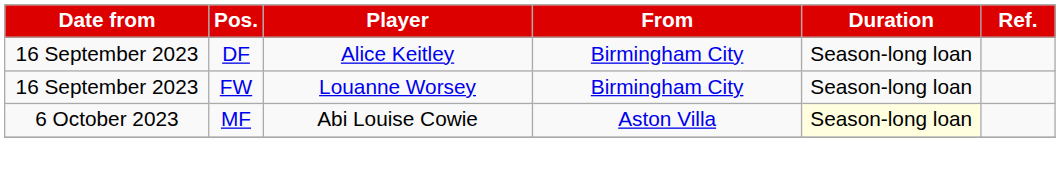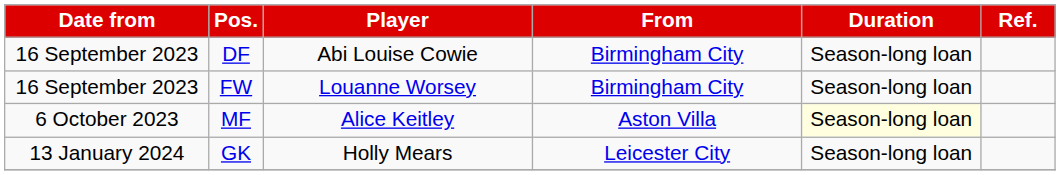(398, 53) Alice Keitley -> (398, 53) Abi Louise Cowie
(398, 119) Abi Louise Cowie -> (398, 119) Alice Keitley
+ row: (236, 152)
